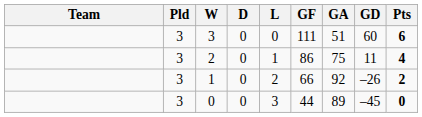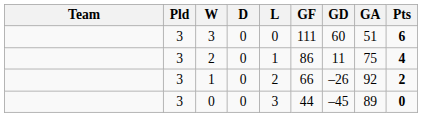columns swapped: (338, 15) <-> (370, 15)
